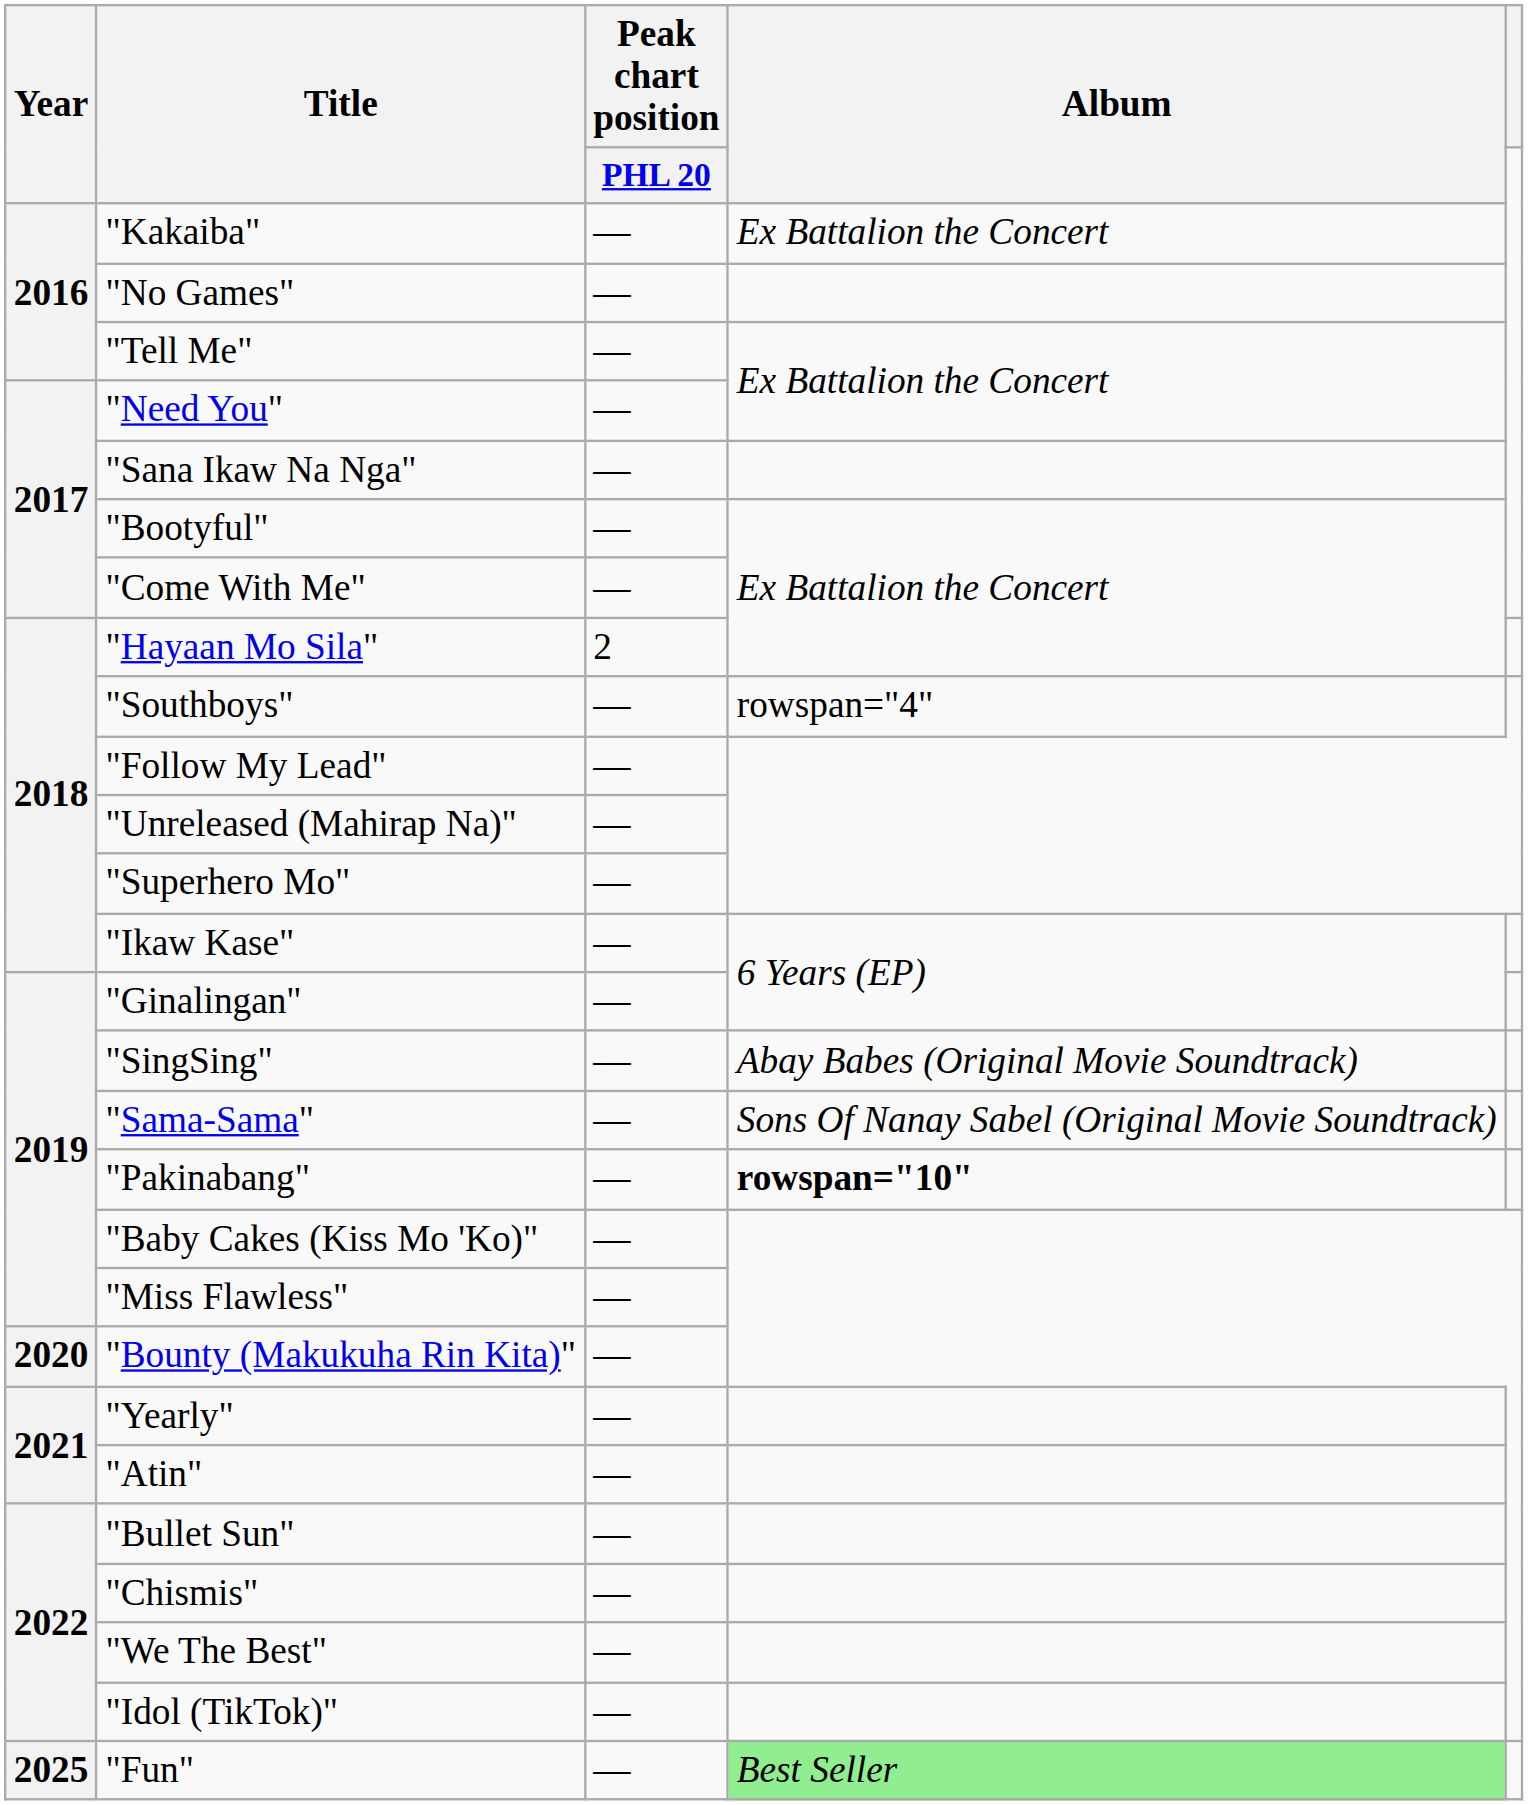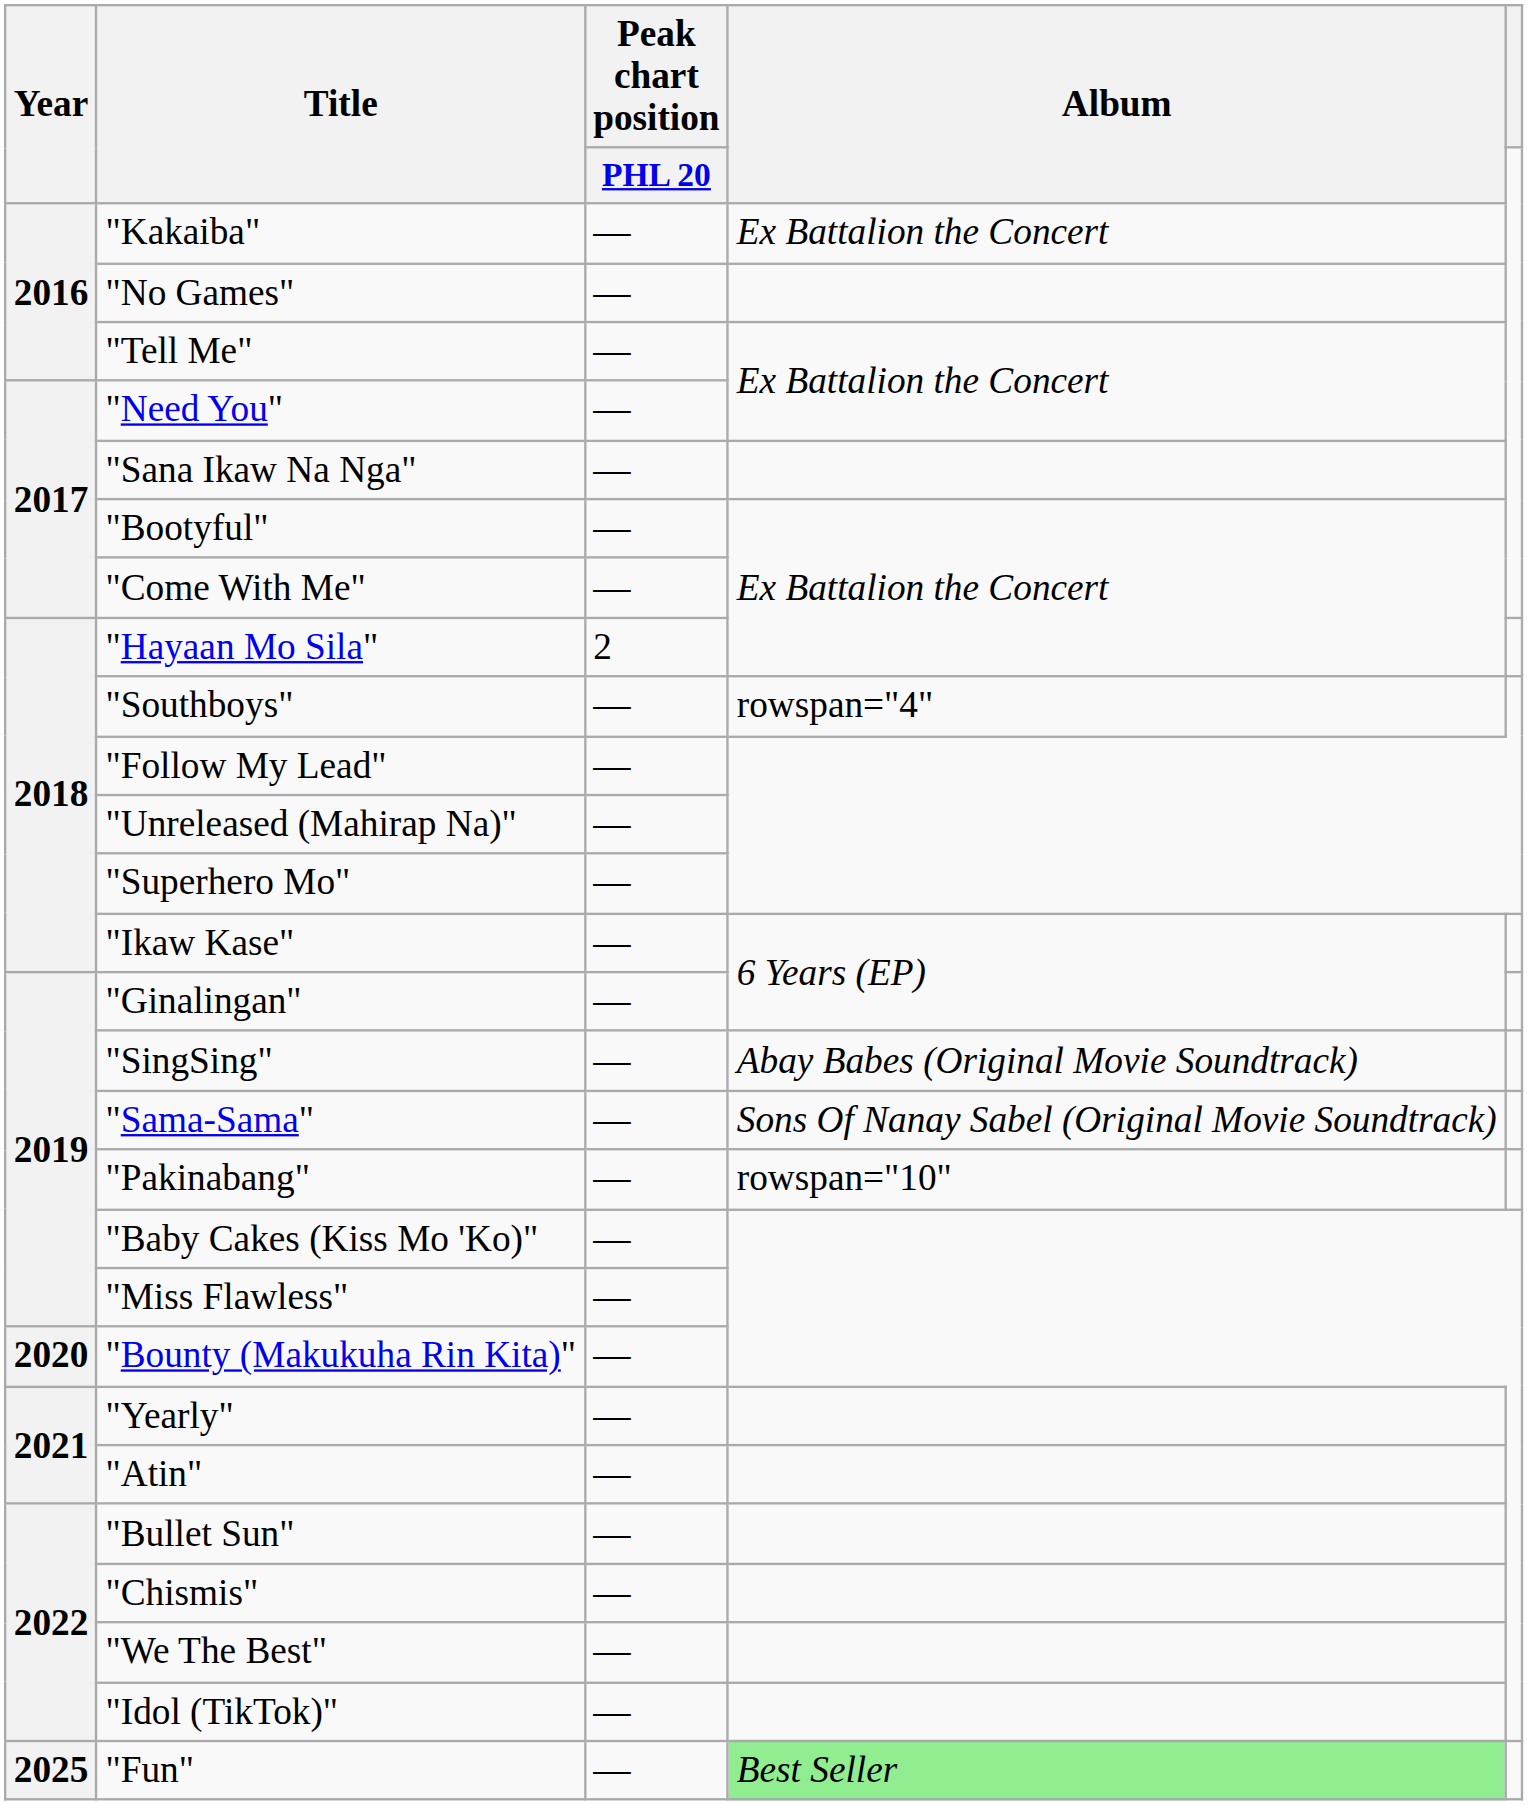(855, 1178) bold -> (844, 1178) normal
